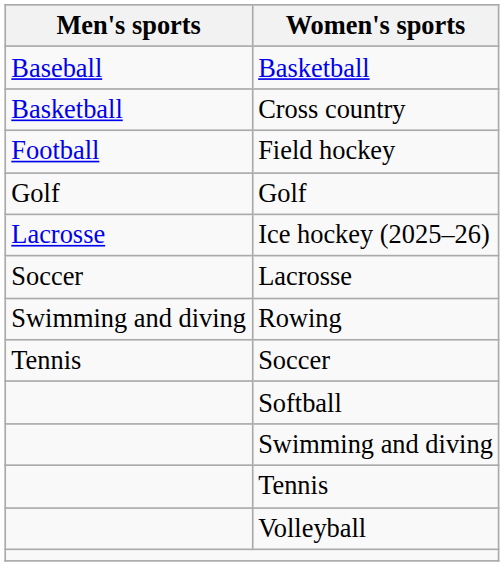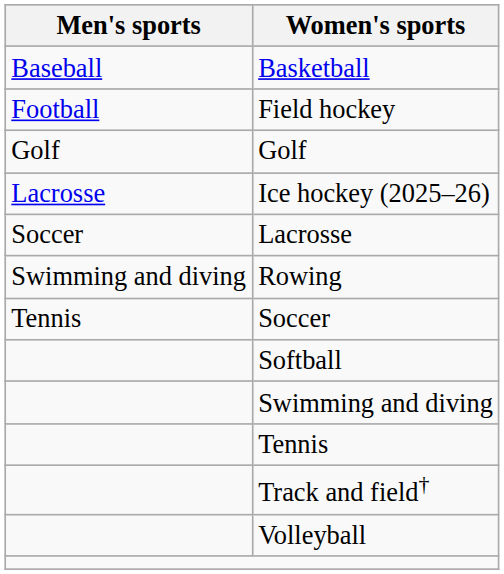- row: (332, 109)
+ row: (344, 489)
